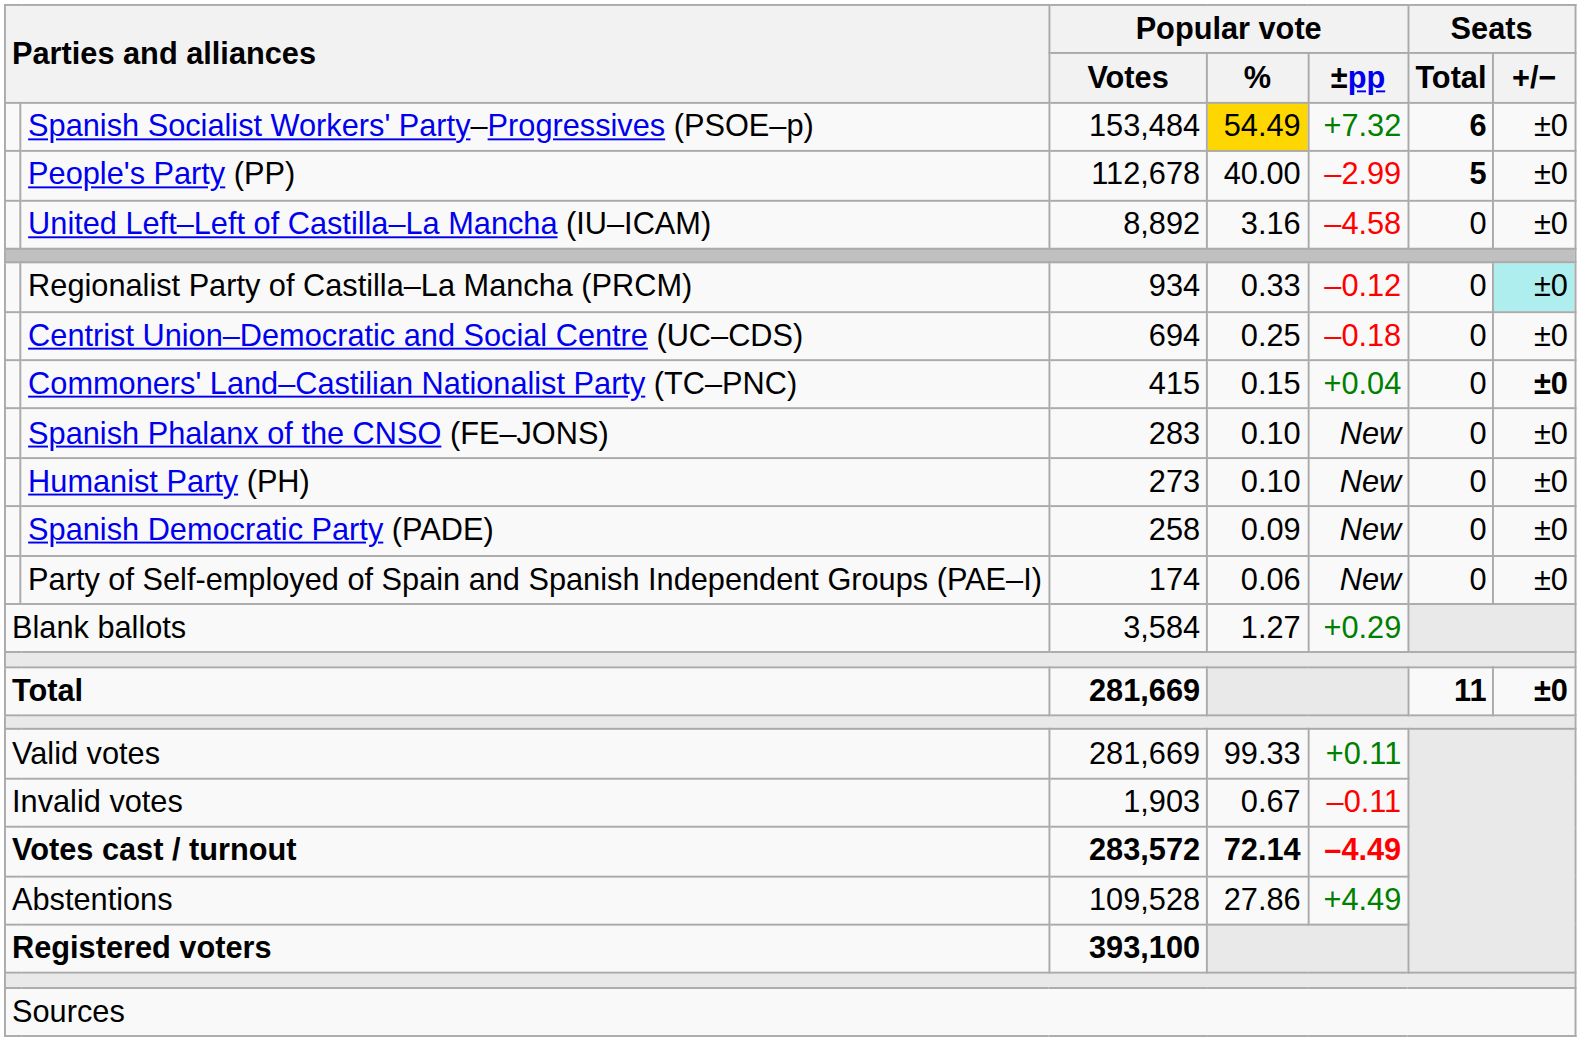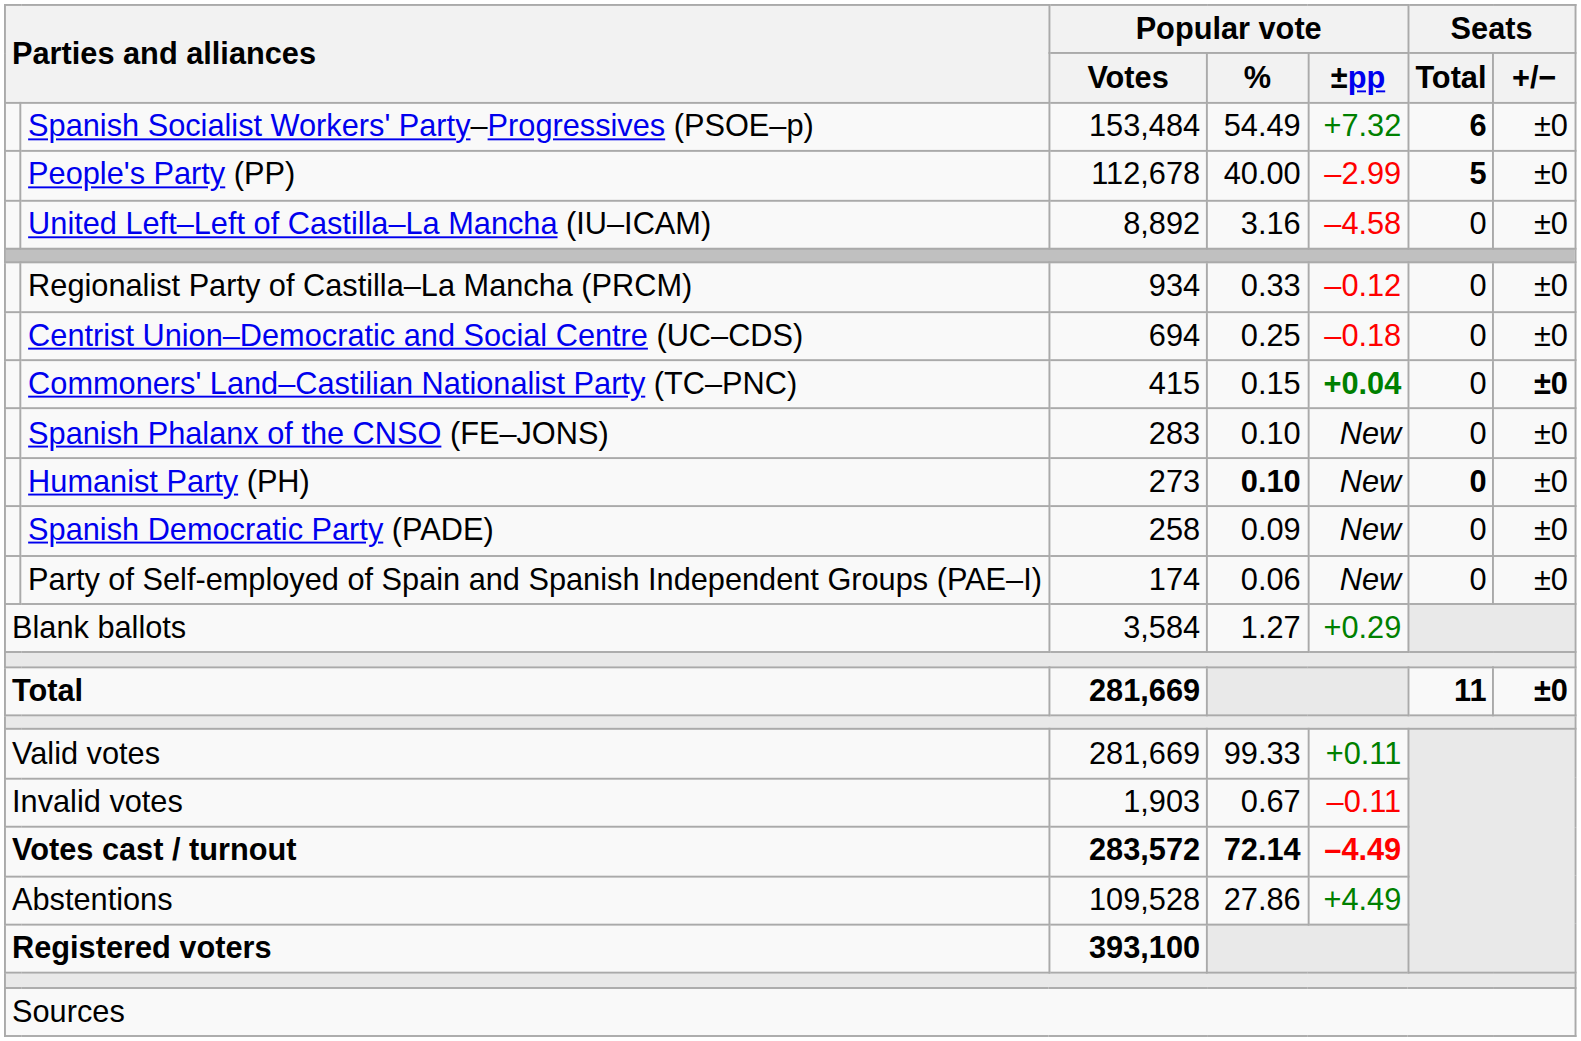(1262, 126) gold background -> (1262, 126) no background
(1551, 286) paleturquoise background -> (1551, 286) no background
(1362, 384) normal -> (1362, 384) bold
(1271, 481) normal -> (1271, 481) bold
(1478, 481) normal -> (1478, 481) bold
